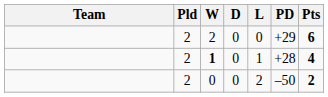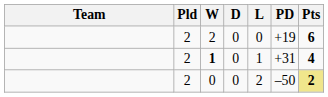(285, 37) +29 -> (285, 37) +19
(285, 59) +28 -> (285, 59) +31
(311, 80) no background -> (311, 80) khaki background
